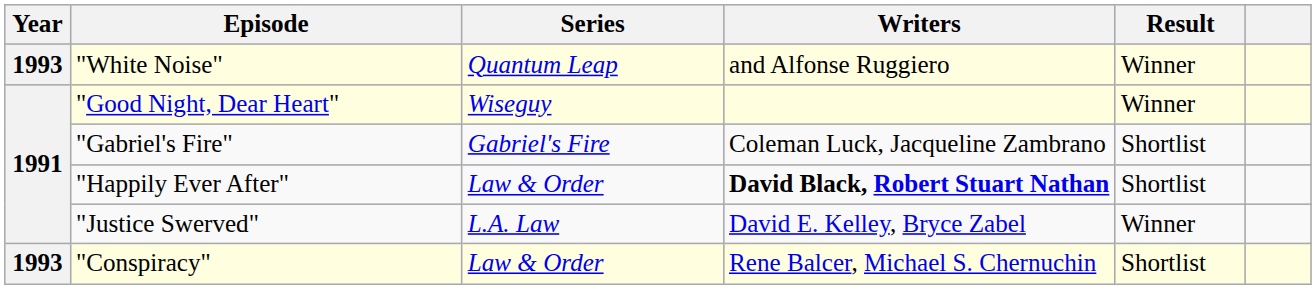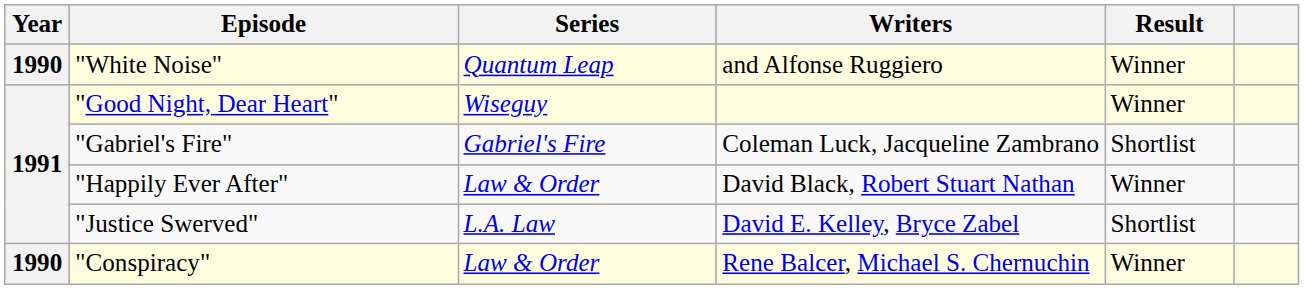(37, 64) 1993 -> (37, 64) 1990
(919, 183) bold -> (898, 183) normal
(1163, 183) Shortlist -> (1148, 183) Winner
(1158, 223) Winner -> (1153, 223) Shortlist
(37, 263) 1993 -> (37, 263) 1990
(1163, 263) Shortlist -> (1148, 263) Winner
